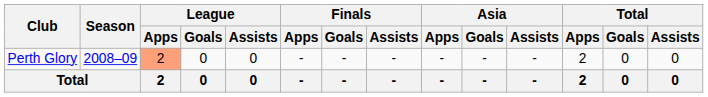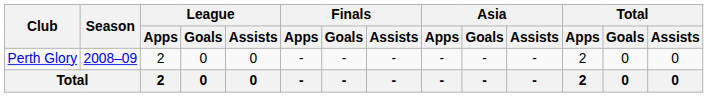(161, 59) lightsalmon background -> (161, 59) no background
